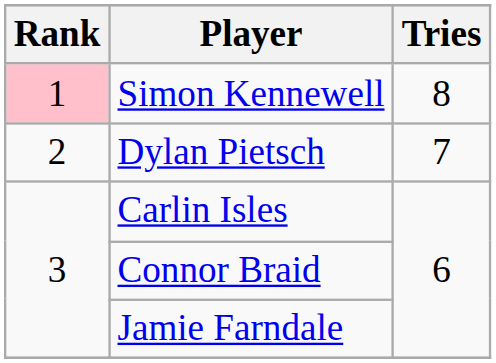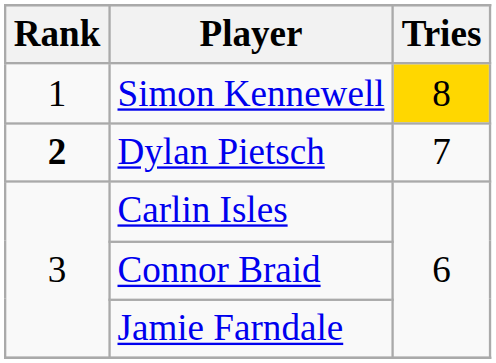(57, 92) pink background -> (57, 92) no background
(441, 92) no background -> (441, 92) gold background
(57, 151) normal -> (57, 151) bold
